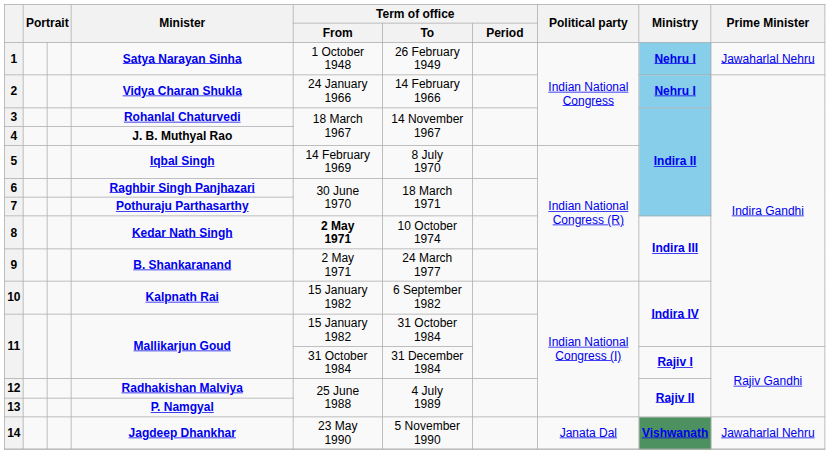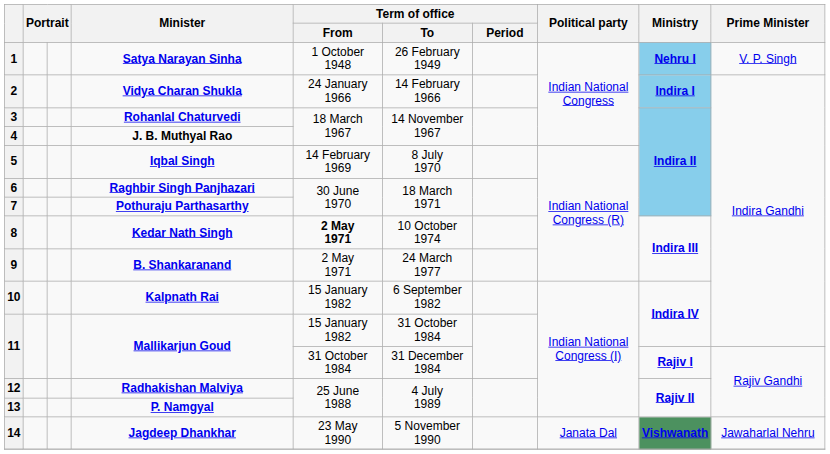(768, 58) Jawaharlal Nehru -> (768, 58) V. P. Singh
(675, 91) Nehru I -> (675, 91) Indira I
